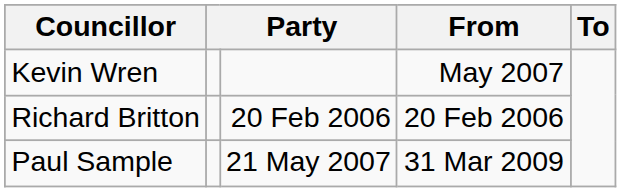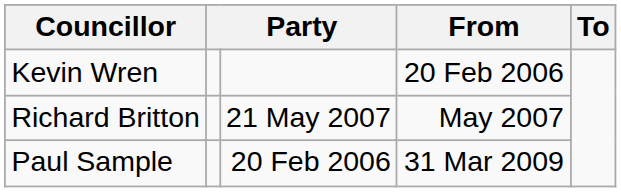(501, 72) May 2007 -> (484, 72) 20 Feb 2006
(311, 117) 20 Feb 2006 -> (308, 117) 21 May 2007
(484, 117) 20 Feb 2006 -> (501, 117) May 2007
(308, 162) 21 May 2007 -> (311, 162) 20 Feb 2006
